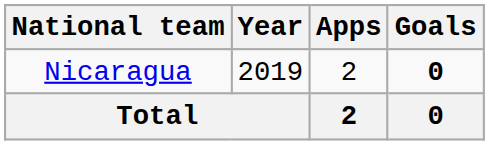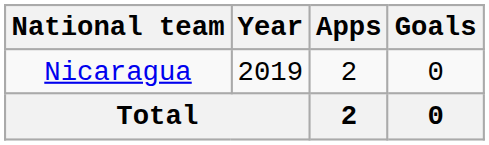(436, 72) bold -> (436, 72) normal
